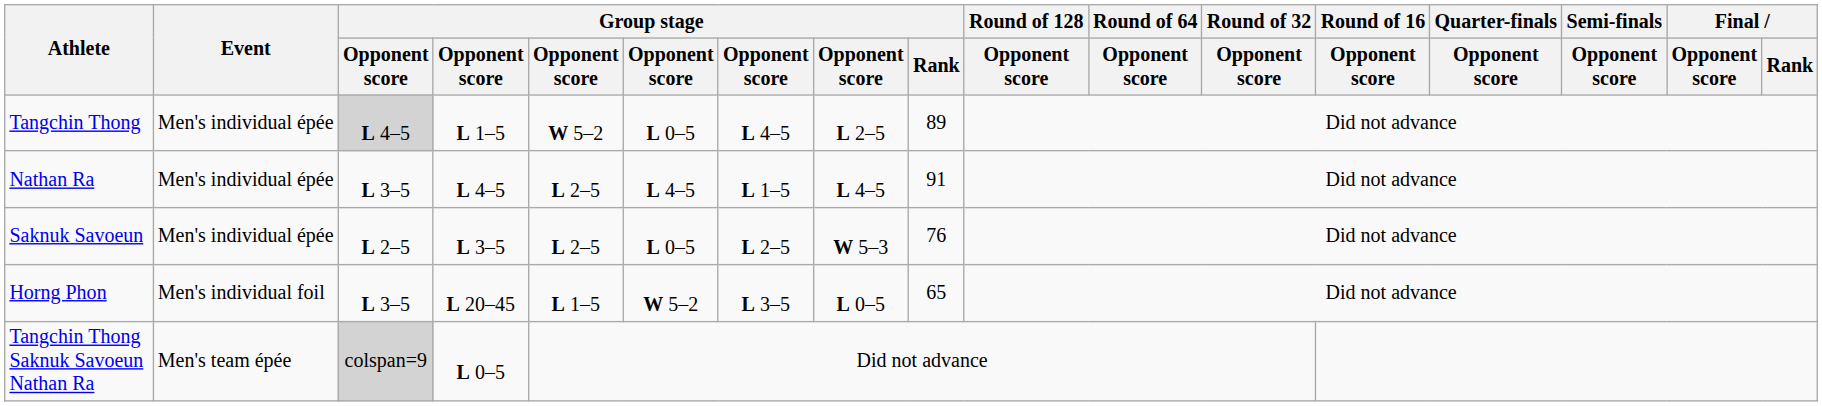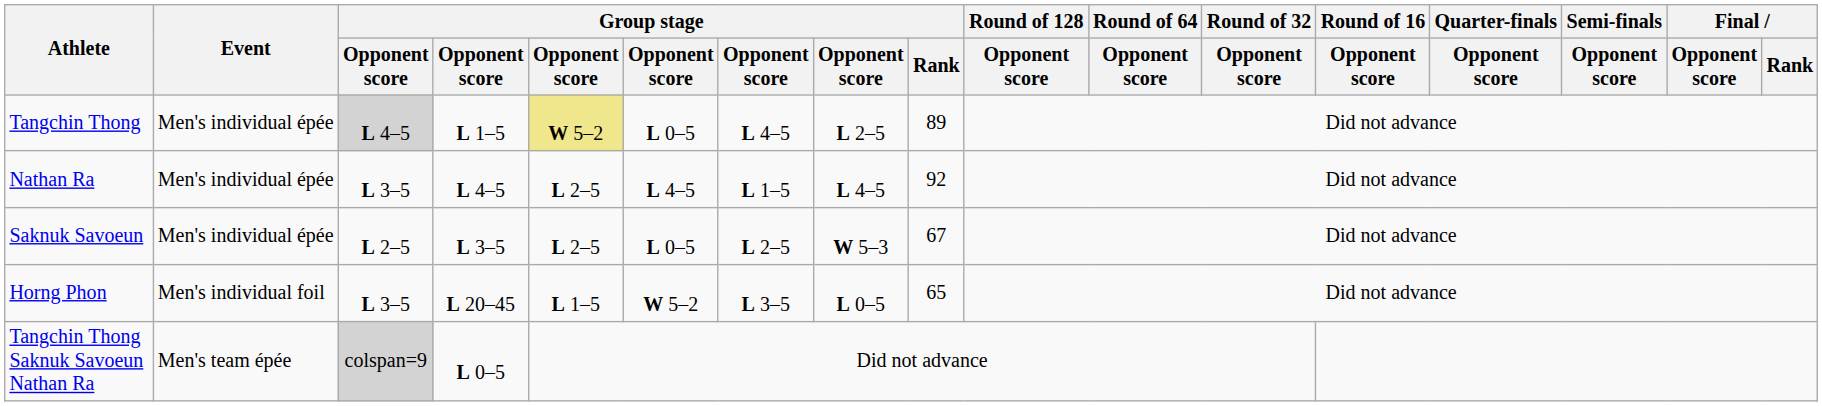(576, 134) no background -> (576, 134) khaki background
(936, 179) 91 -> (936, 179) 92
(936, 236) 76 -> (936, 236) 67
